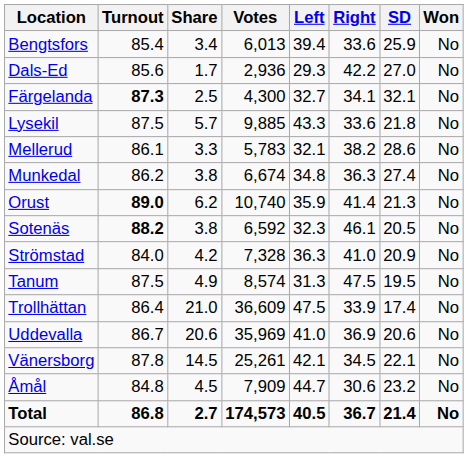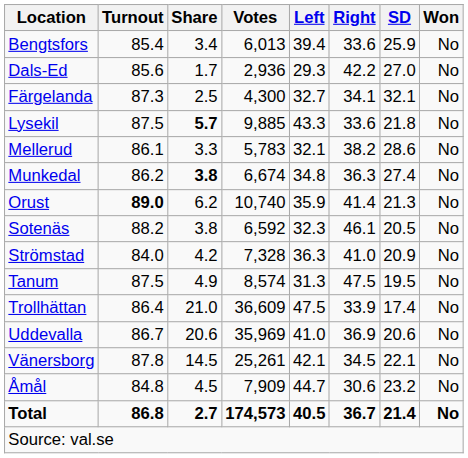(147, 96) bold -> (147, 96) normal
(206, 123) normal -> (206, 123) bold
(206, 176) normal -> (206, 176) bold
(147, 228) bold -> (147, 228) normal
